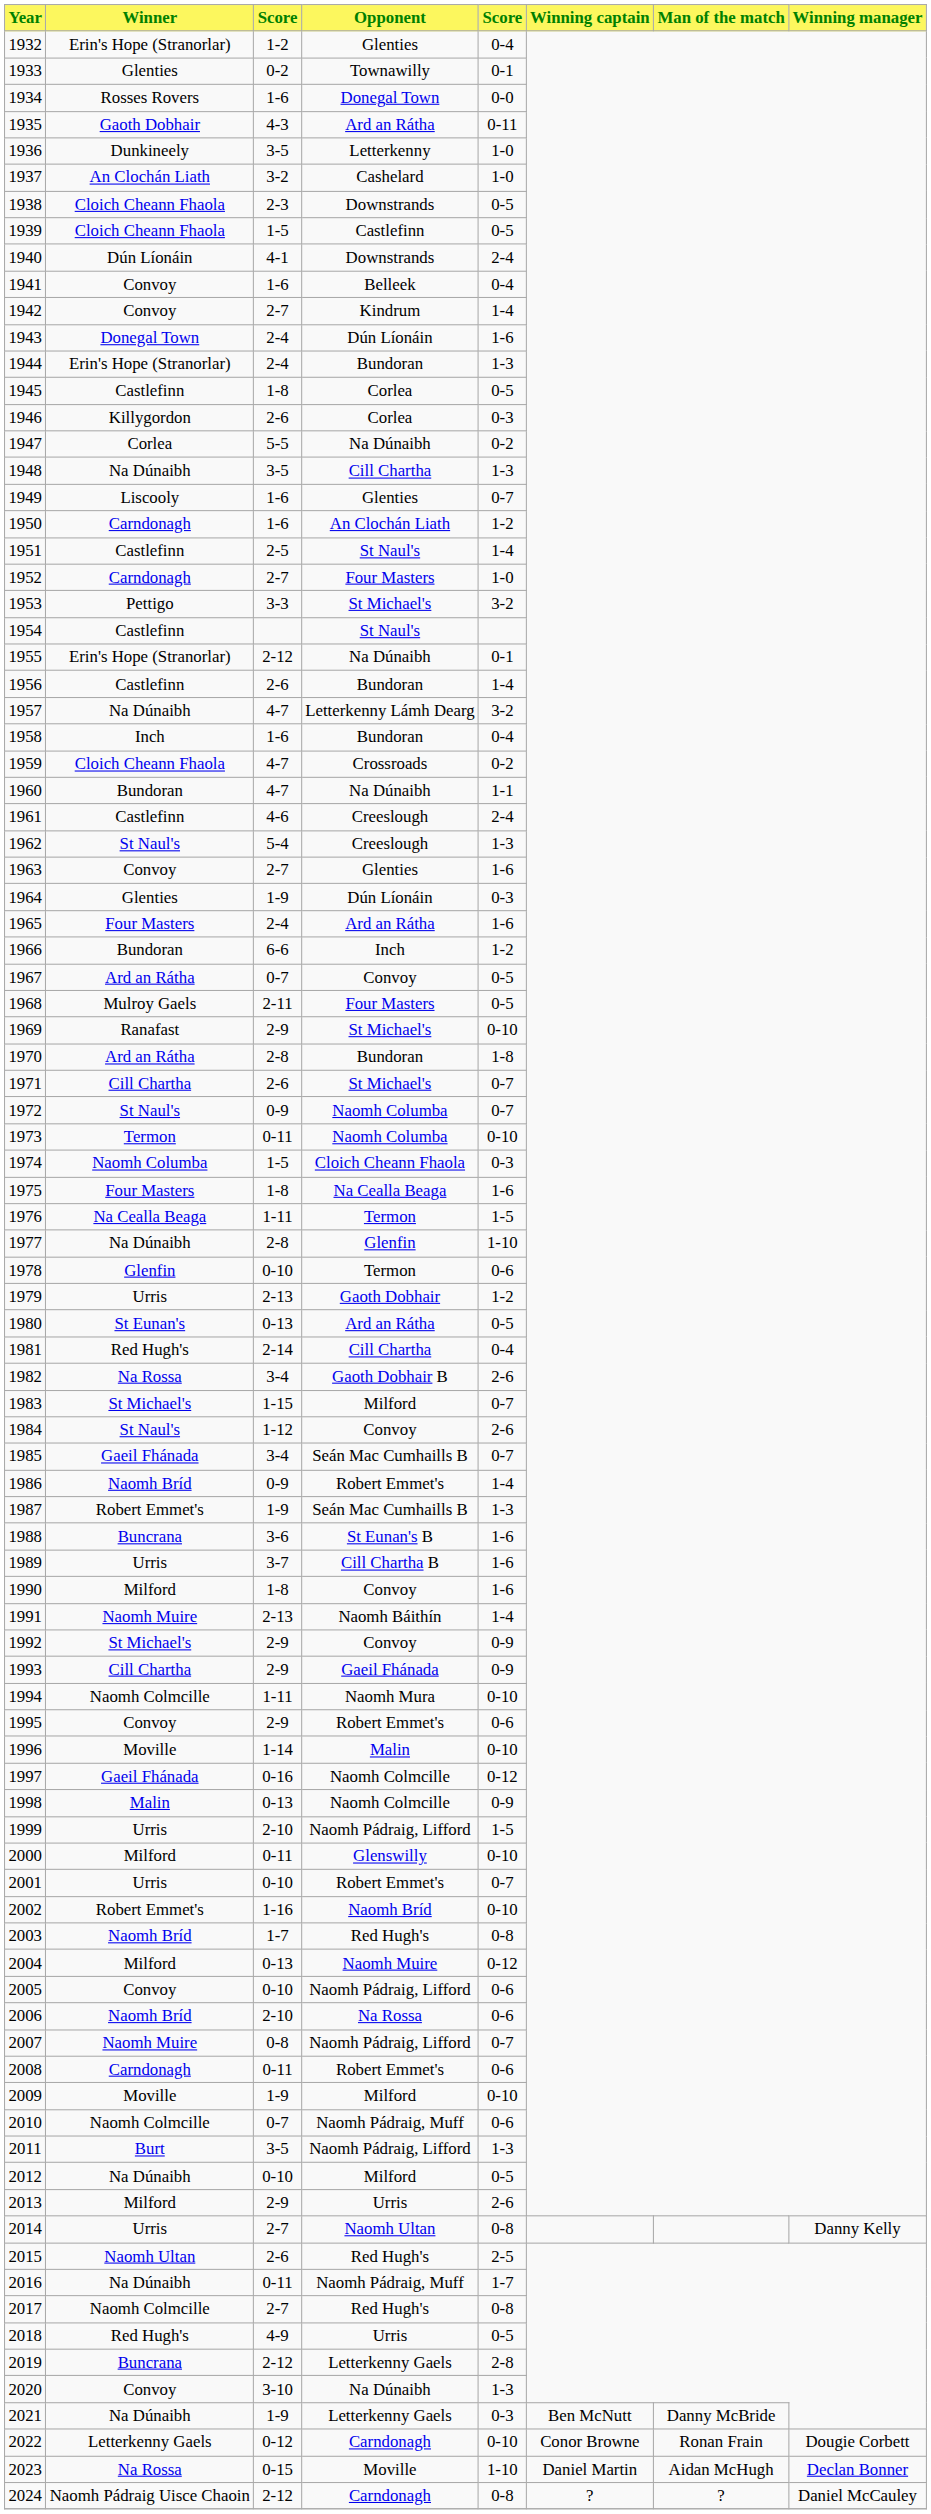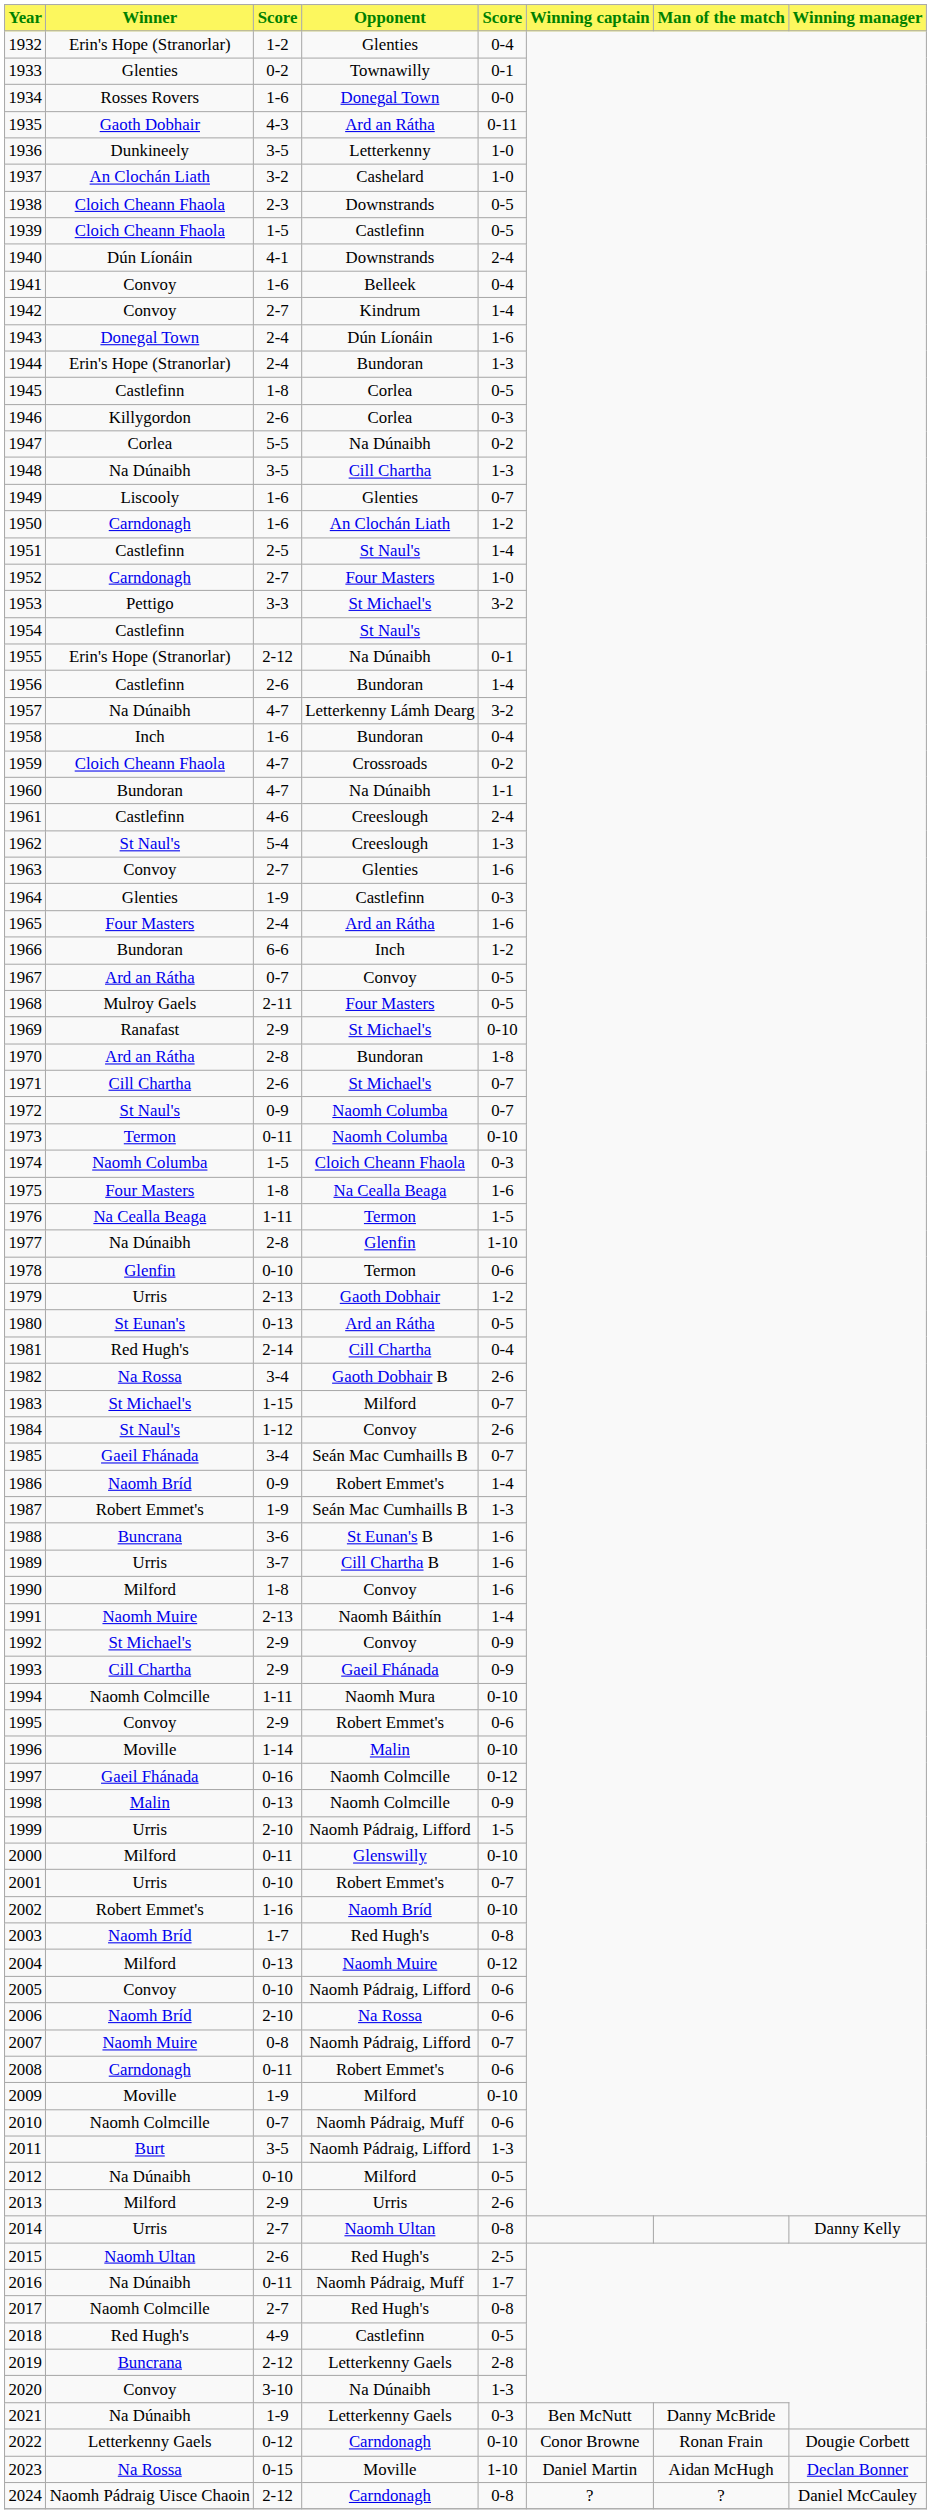(390, 897) Dún Líonáin -> (390, 897) Castlefinn
(390, 2335) Urris -> (390, 2335) Castlefinn
